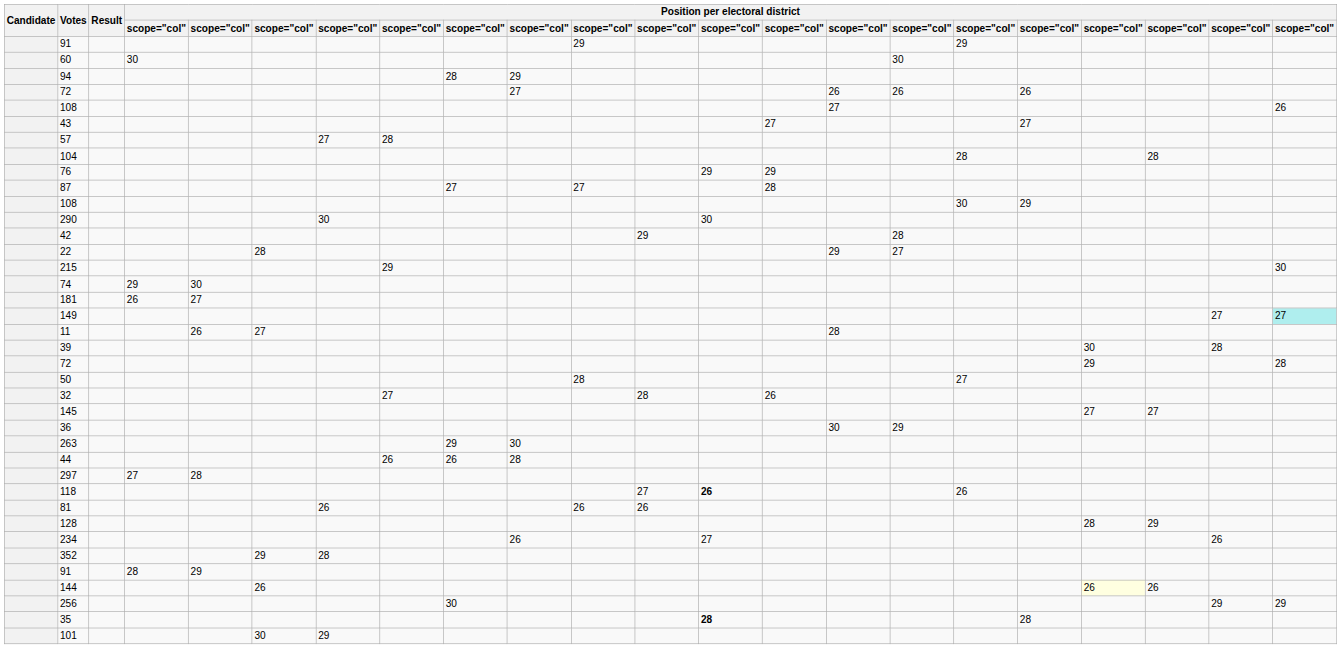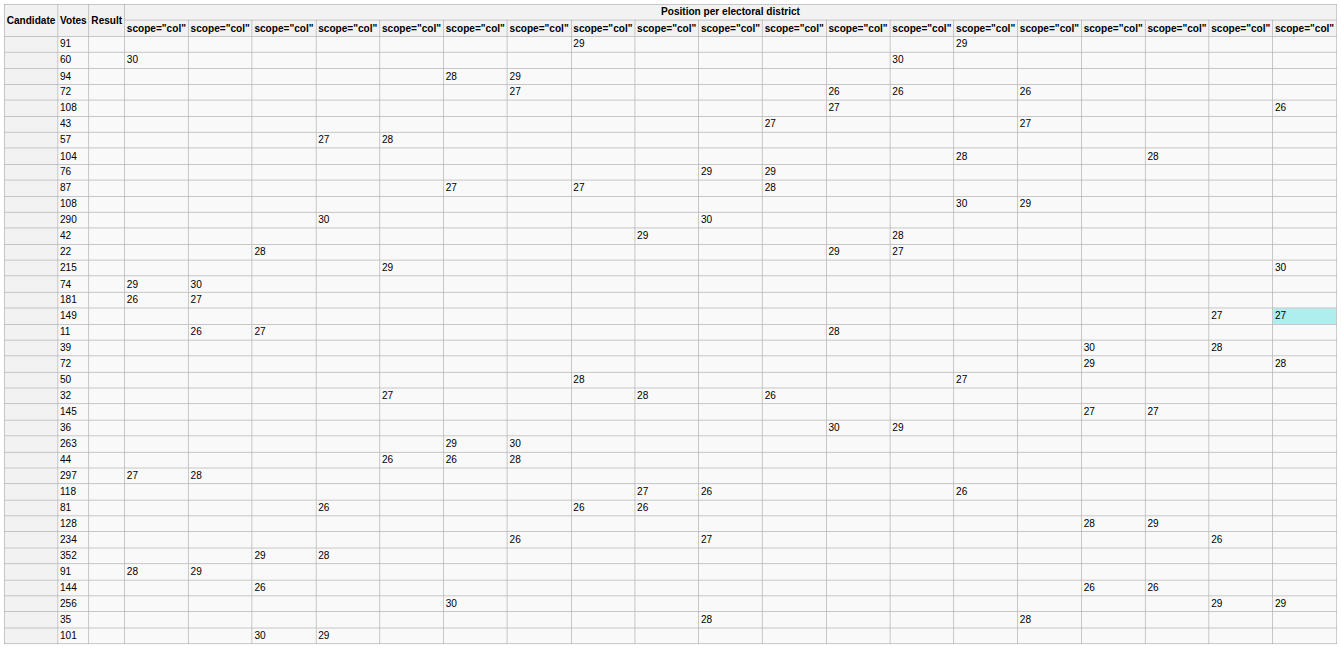(707, 492) bold -> (707, 492) normal
(1089, 587) lightyellow background -> (1089, 587) no background
(707, 619) bold -> (707, 619) normal
